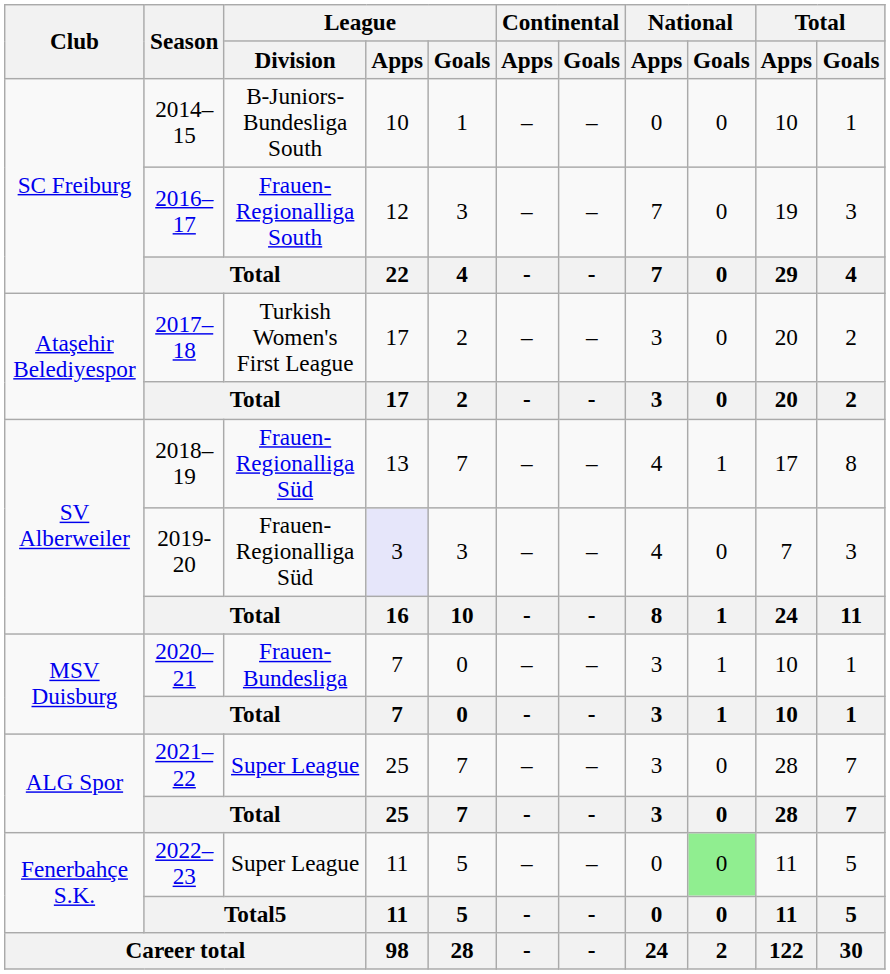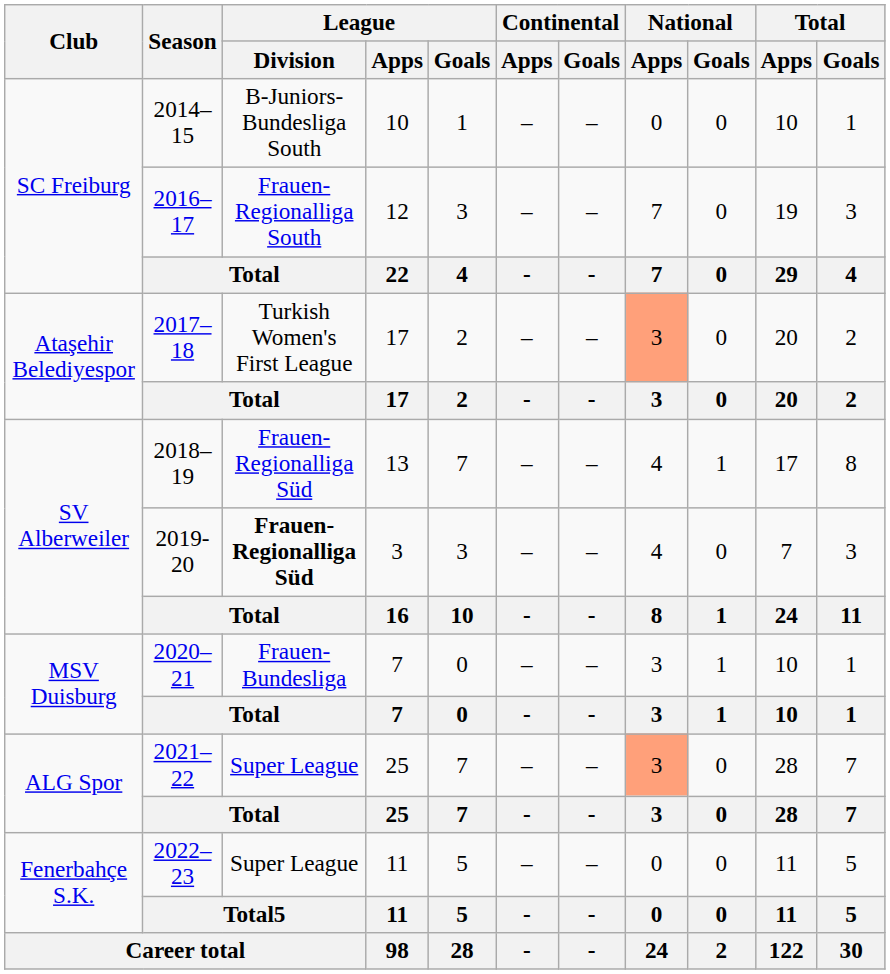(657, 337) no background -> (657, 337) lightsalmon background
(295, 552) normal -> (294, 552) bold
(397, 552) lavender background -> (397, 552) no background
(657, 764) no background -> (657, 764) lightsalmon background
(721, 864) lightgreen background -> (721, 864) no background
